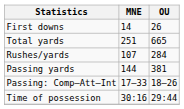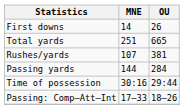(159, 55) 284 -> (159, 55) 381
(159, 69) 381 -> (159, 69) 284
rows swapped: (61, 83) <-> (54, 97)
